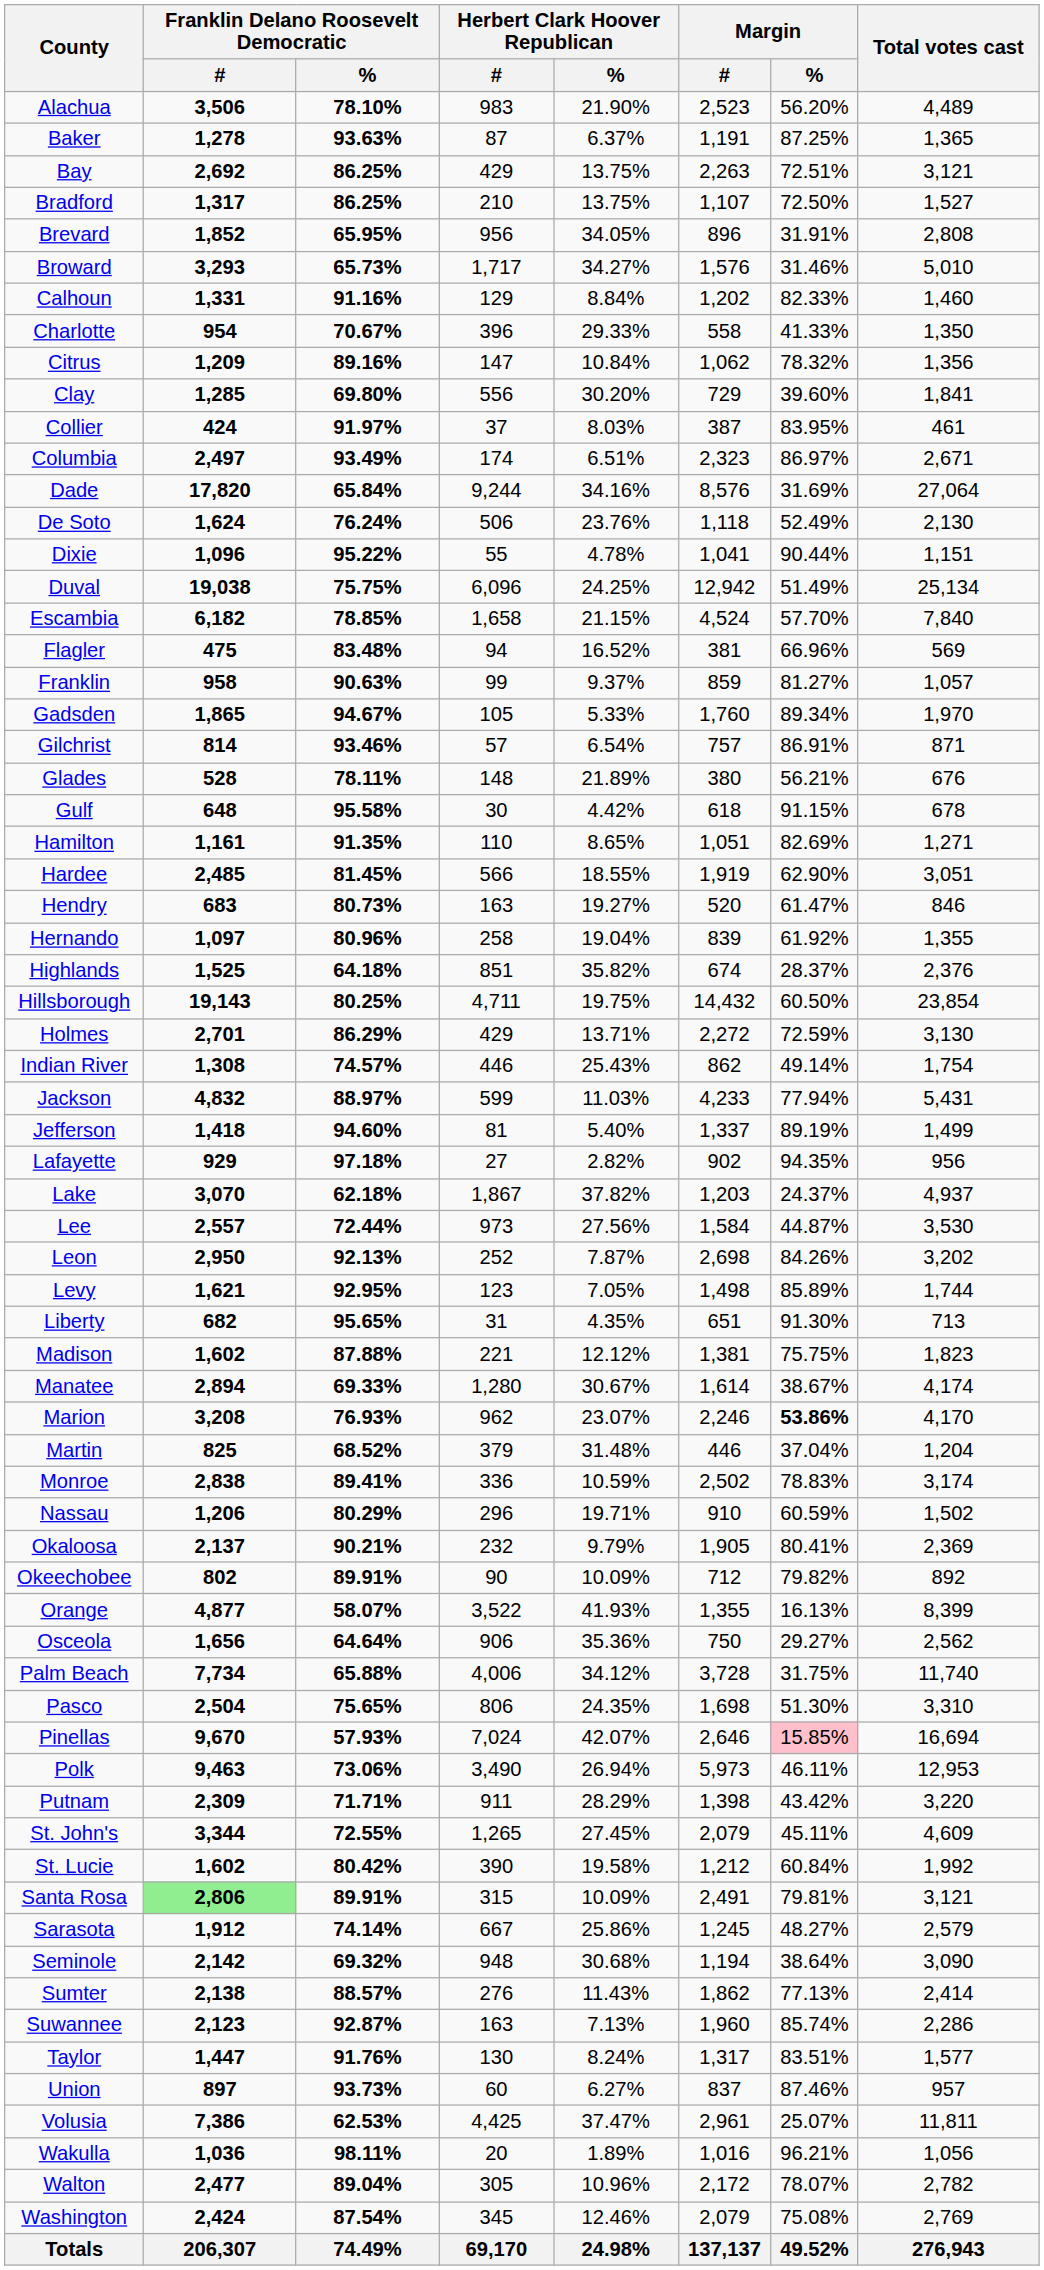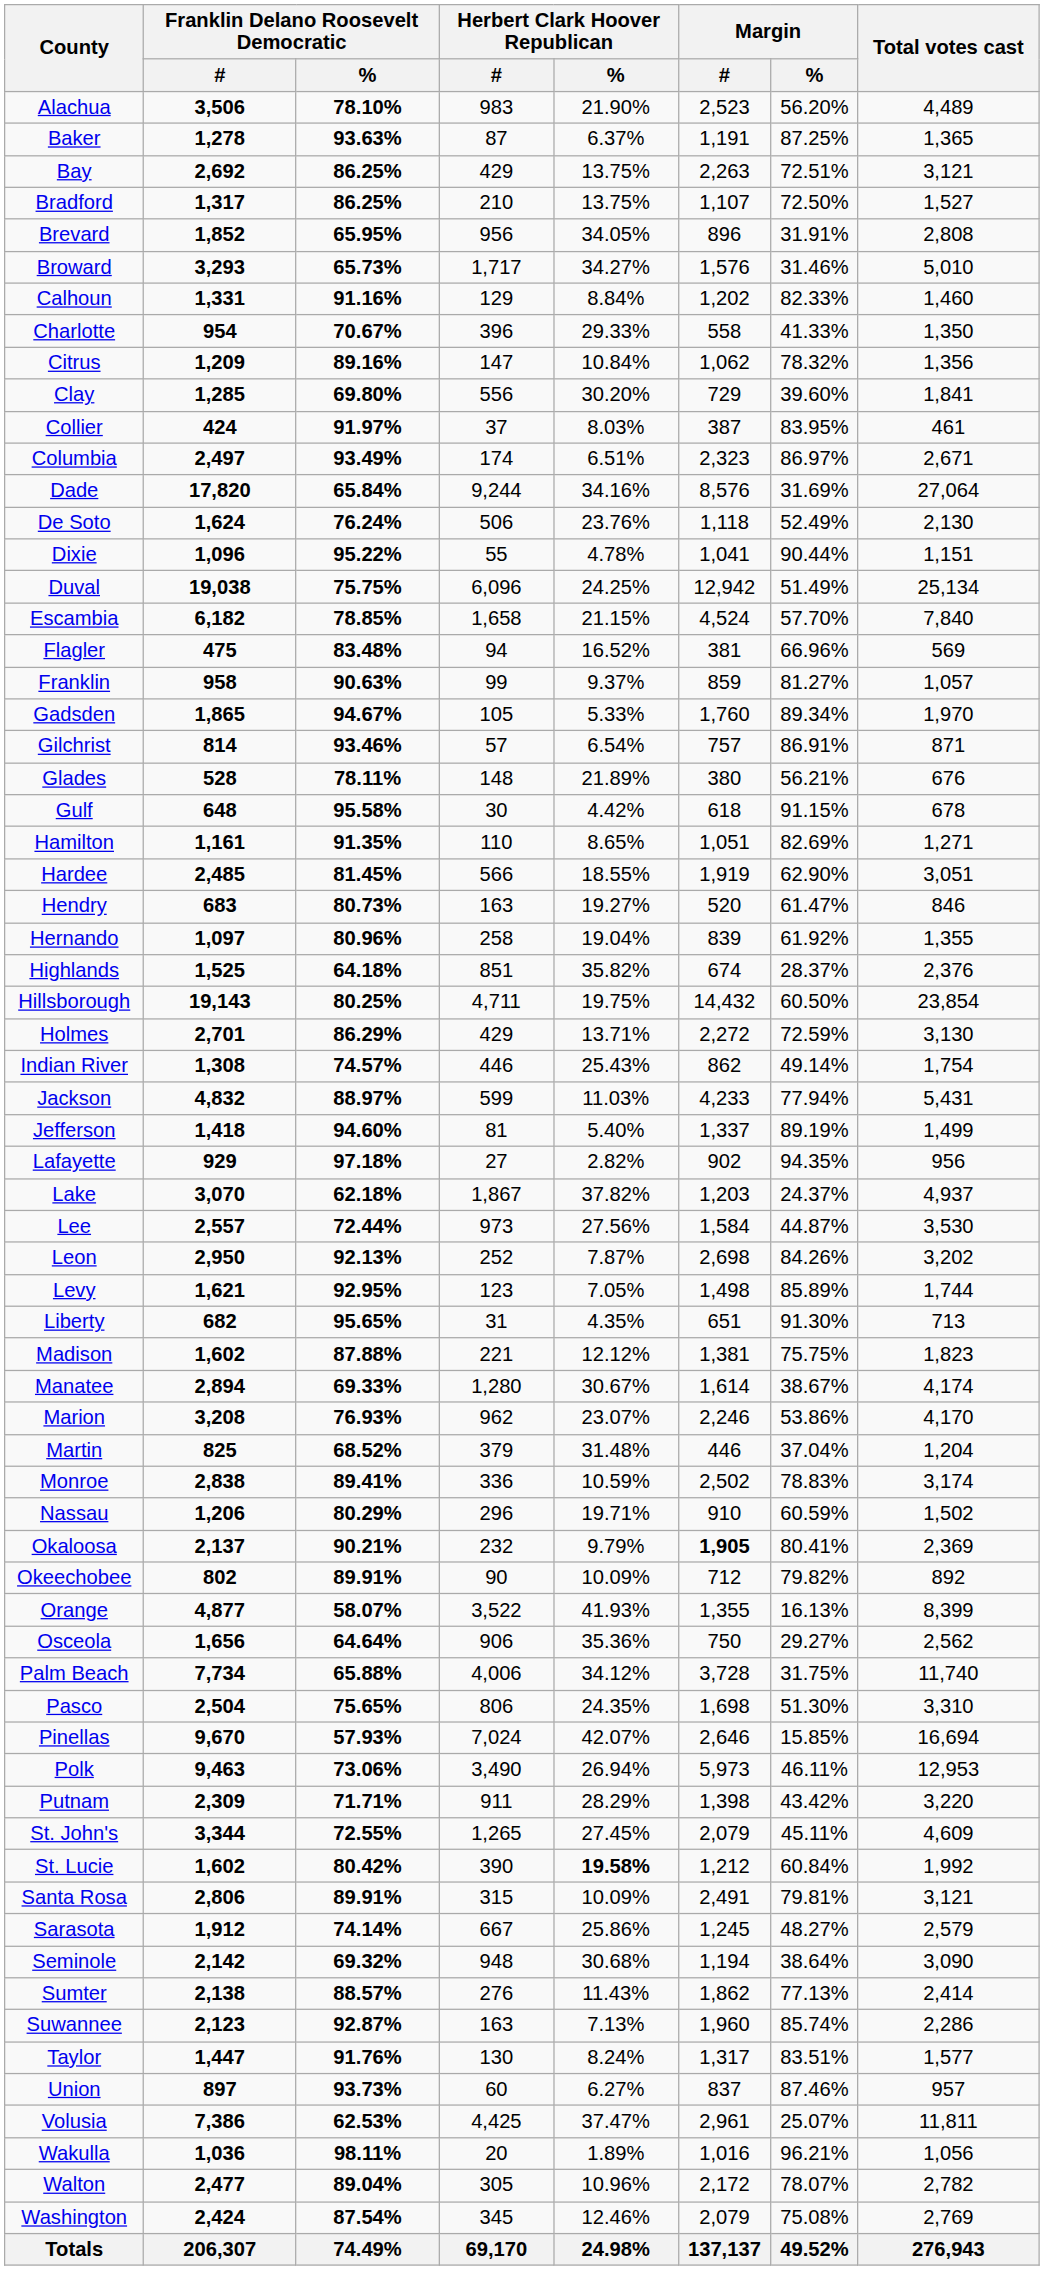(814, 1417) bold -> (814, 1417) normal
(724, 1545) normal -> (724, 1545) bold
(814, 1737) pink background -> (814, 1737) no background
(616, 1865) normal -> (616, 1865) bold
(220, 1897) lightgreen background -> (220, 1897) no background
